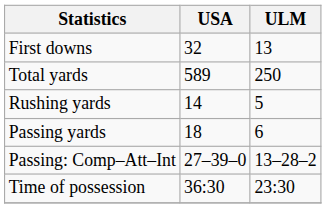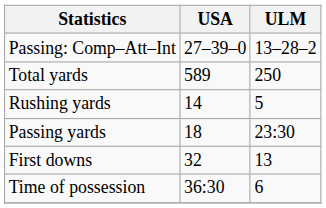rows swapped: (50, 47) <-> (92, 160)
(259, 132) 6 -> (275, 132) 23:30
(275, 188) 23:30 -> (259, 188) 6
